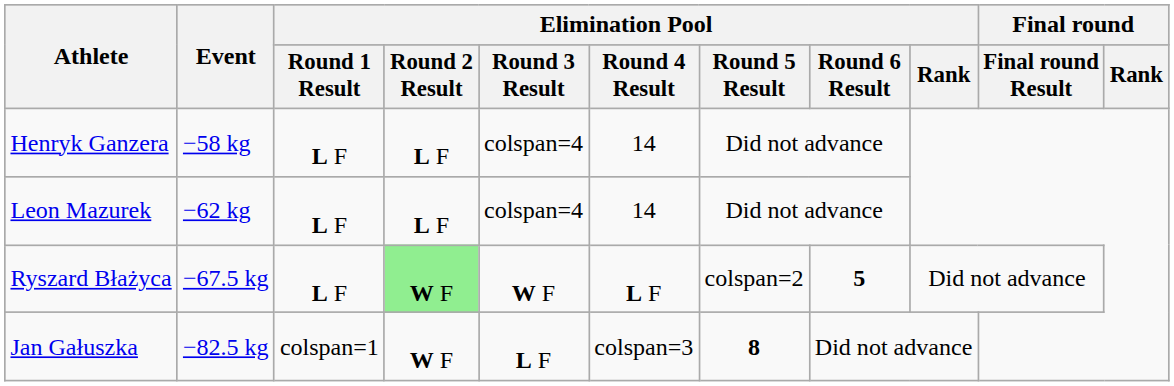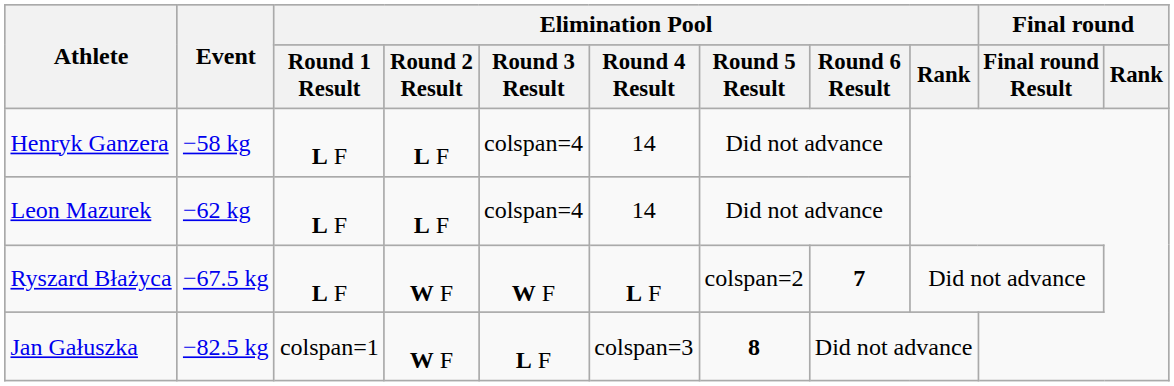(431, 293) lightgreen background -> (431, 293) no background
(859, 278) 5 -> (859, 278) 7
